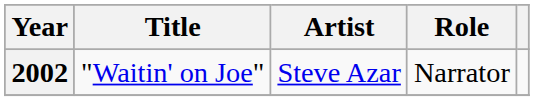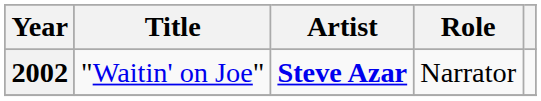(339, 71) normal -> (342, 71) bold
